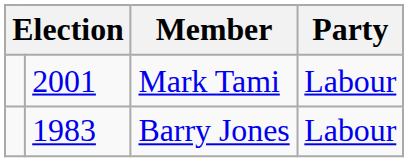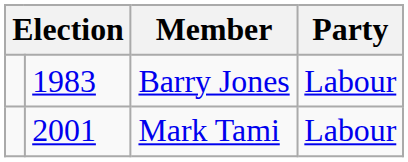rows swapped: (214, 130) <-> (209, 80)
